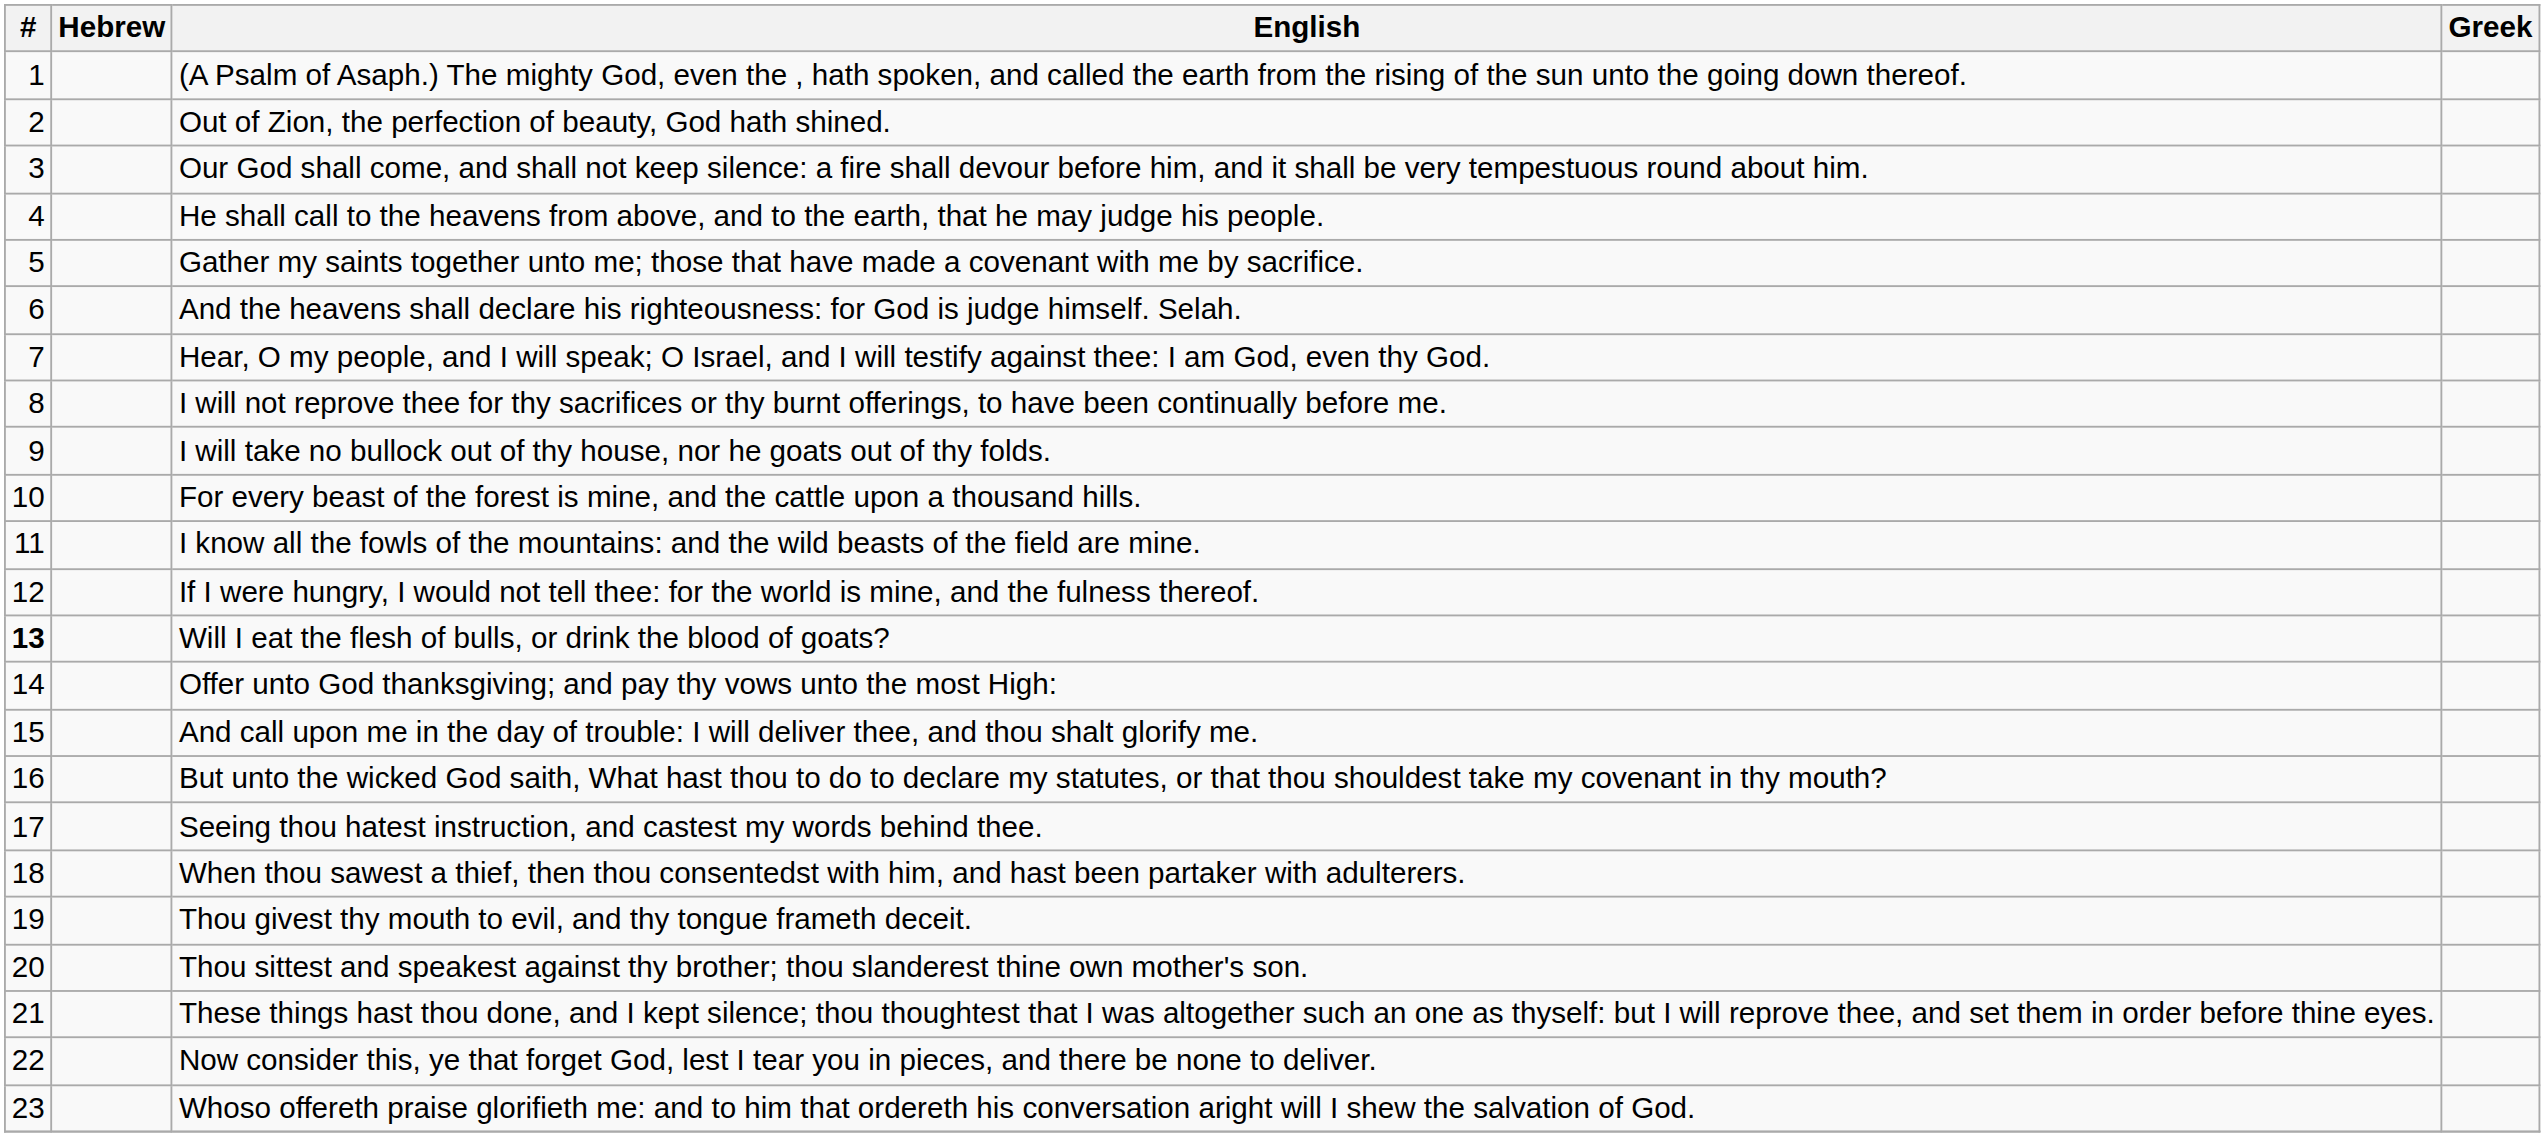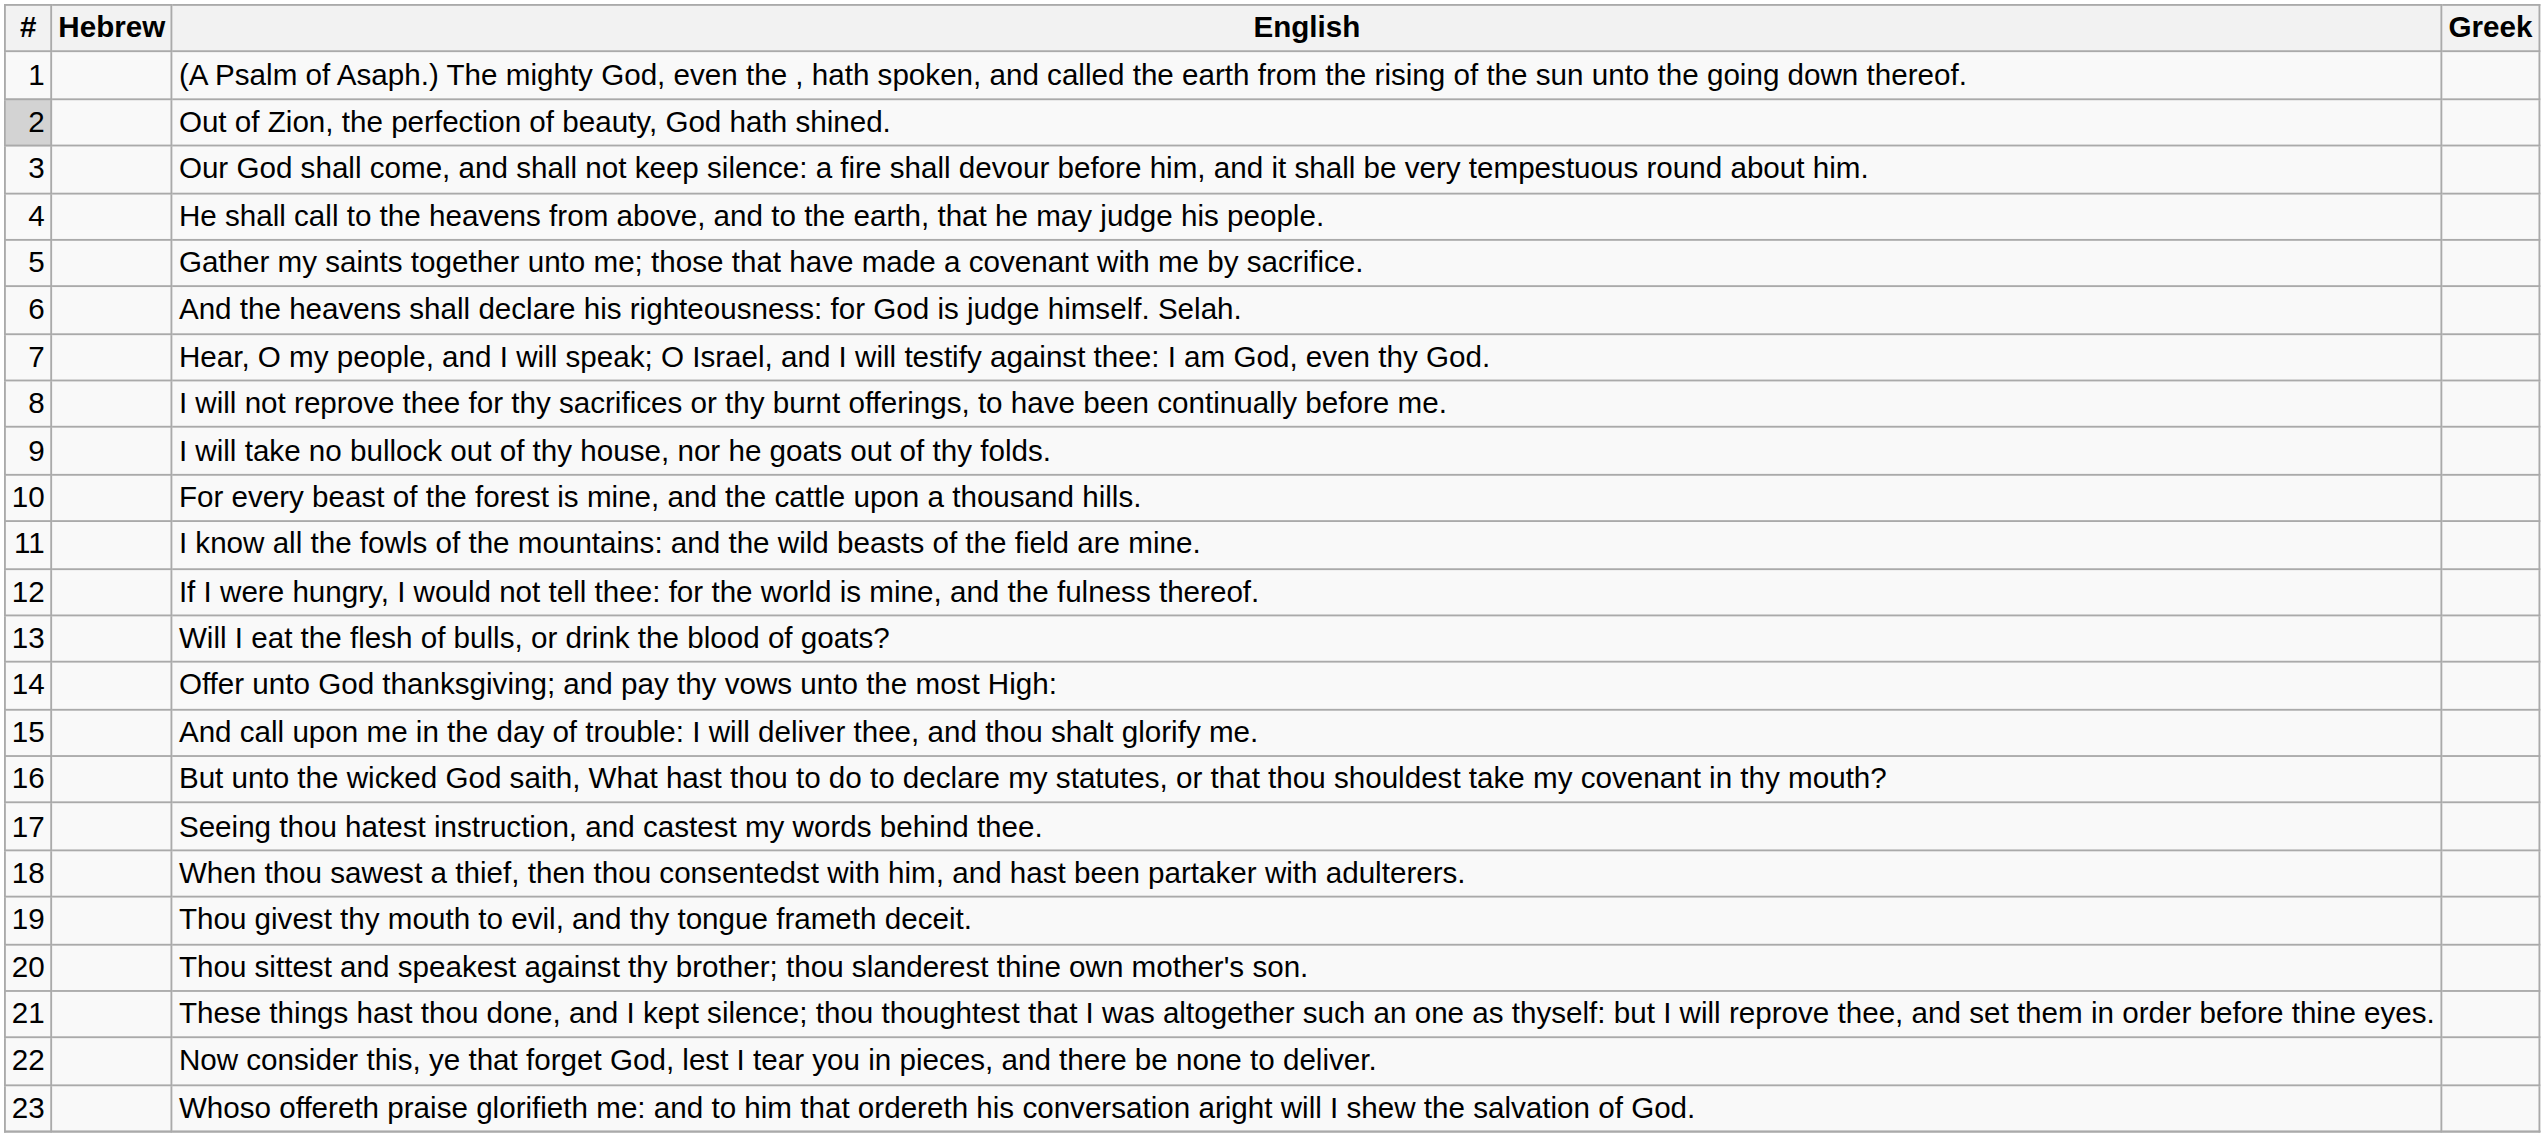(36, 121) no background -> (36, 121) lightgrey background
(28, 638) bold -> (28, 638) normal
